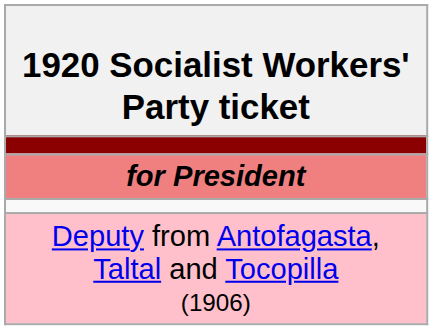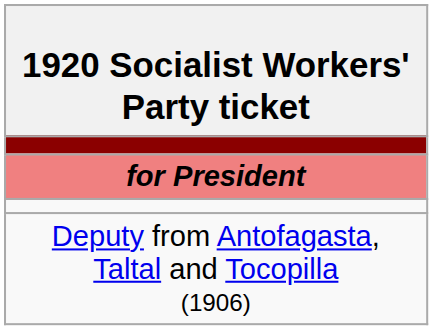(216, 269) pink background -> (216, 269) no background
